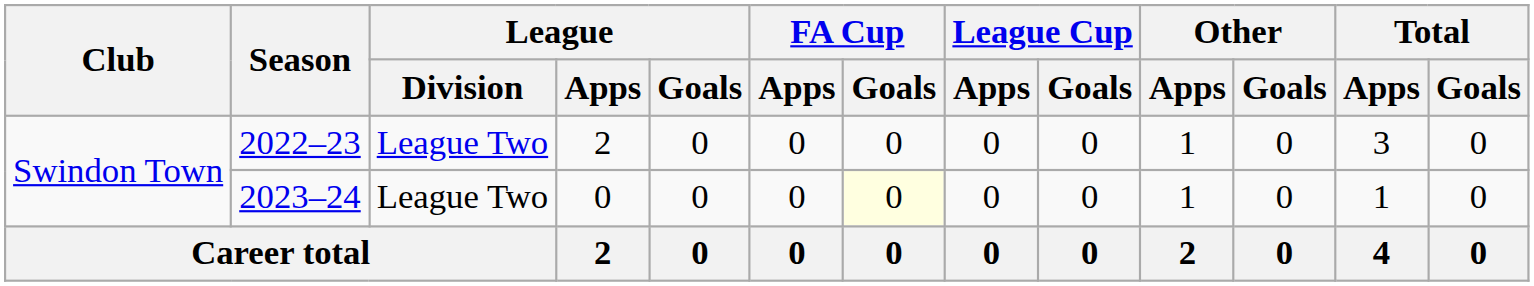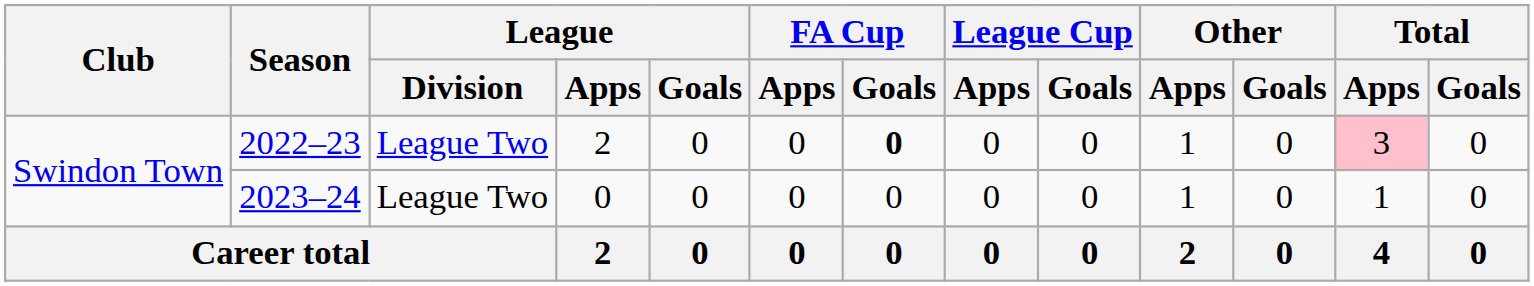(894, 142) normal -> (894, 142) bold
(1381, 142) no background -> (1381, 142) pink background
(894, 197) lightyellow background -> (894, 197) no background
